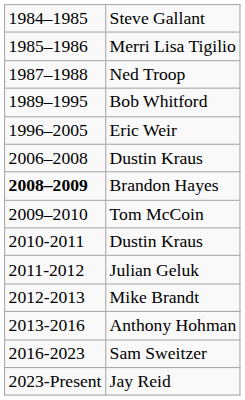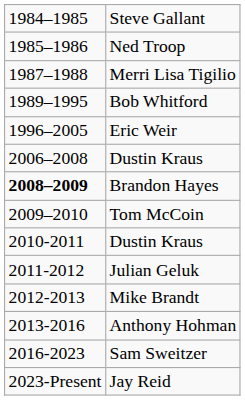(173, 46) Merri Lisa Tigilio -> (147, 46) Ned Troop
(147, 74) Ned Troop -> (173, 74) Merri Lisa Tigilio
